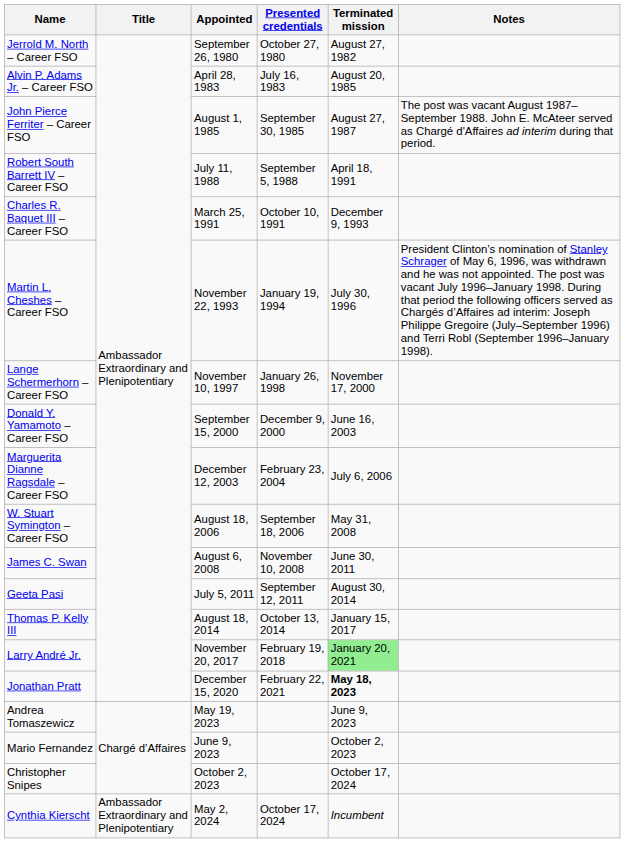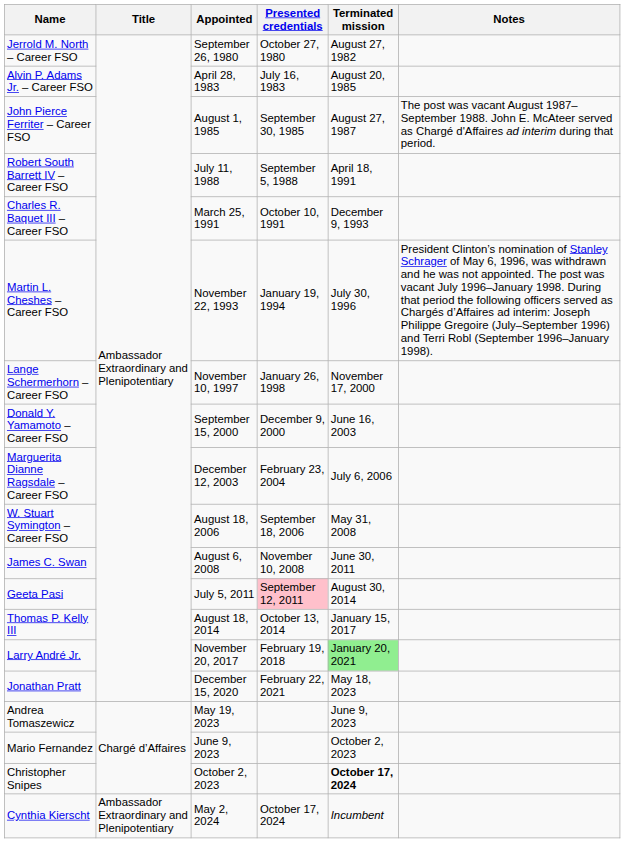(288, 593) no background -> (288, 593) pink background
(351, 686) bold -> (351, 686) normal
(360, 778) normal -> (362, 778) bold
